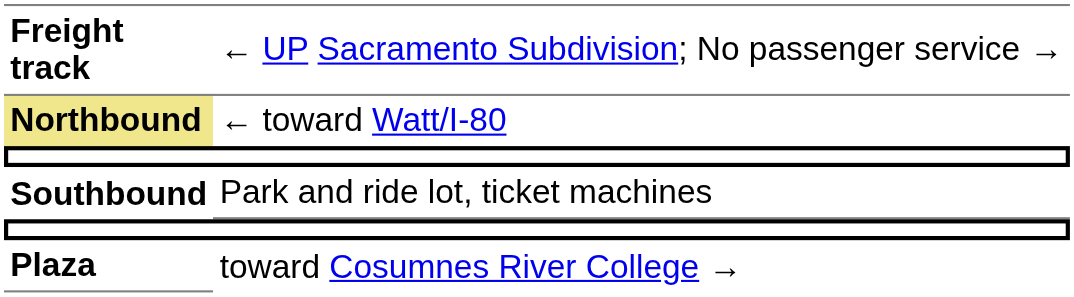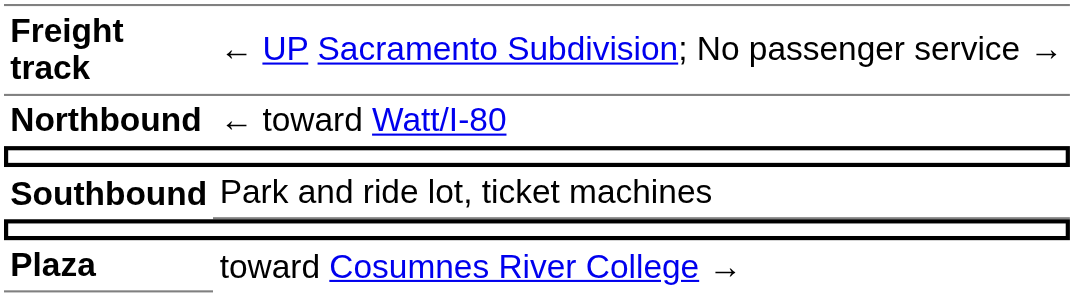(106, 120) khaki background -> (106, 120) no background
